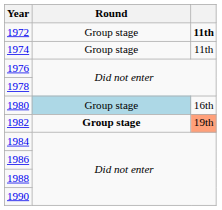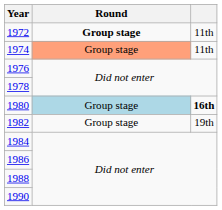(111, 32) normal -> (111, 32) bold
(204, 32) bold -> (204, 32) normal
(111, 50) no background -> (111, 50) lightsalmon background
(204, 105) normal -> (204, 105) bold
(111, 123) bold -> (111, 123) normal
(204, 123) lightsalmon background -> (204, 123) no background
